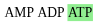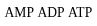(80, 12) lightgreen background -> (80, 12) no background
